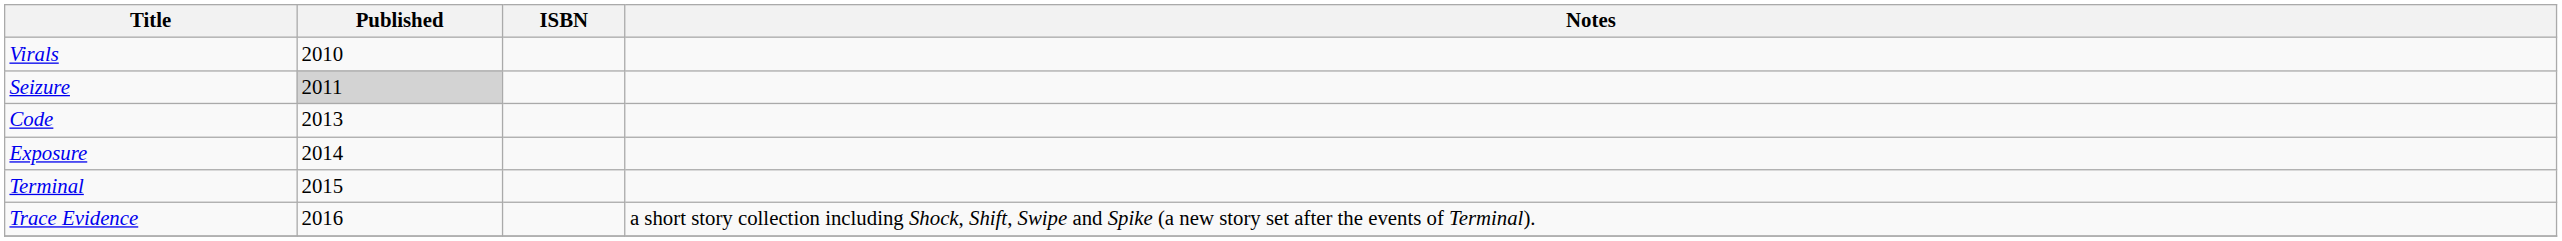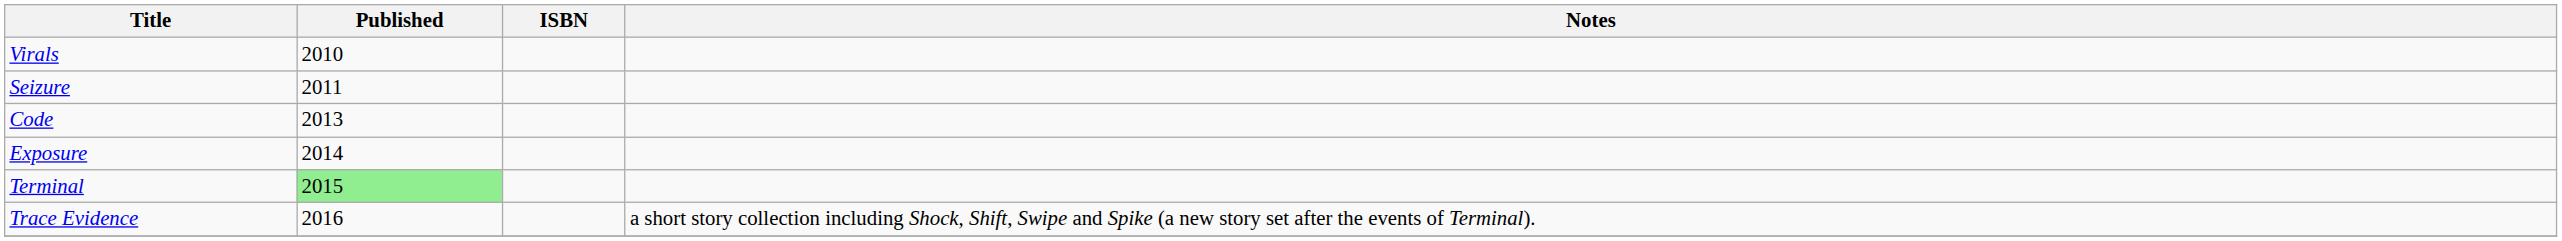(322, 86) lightgrey background -> (322, 86) no background
(322, 185) no background -> (322, 185) lightgreen background
